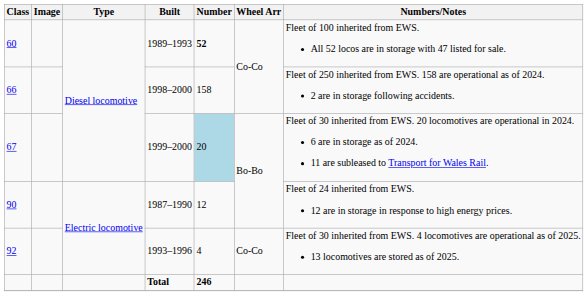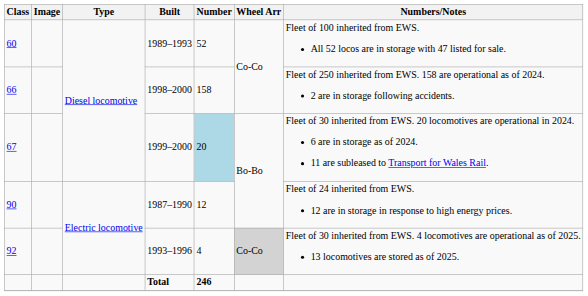(201, 43) bold -> (201, 43) normal
(250, 251) no background -> (250, 251) lightgrey background
